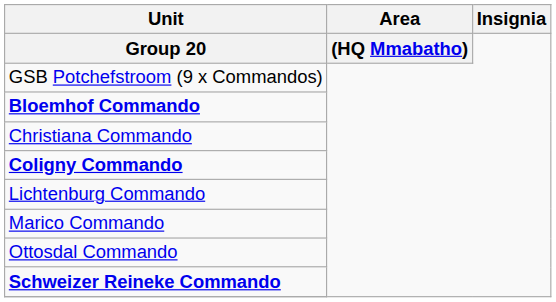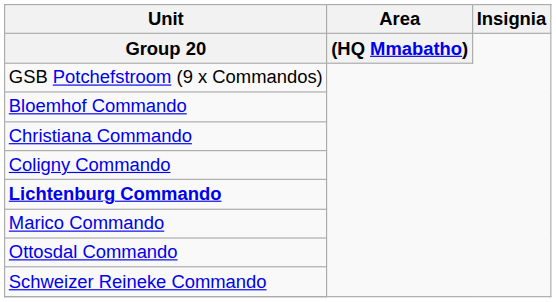(104, 106) bold -> (98, 106) normal
(96, 164) bold -> (90, 164) normal
(107, 194) normal -> (115, 194) bold
(145, 281) bold -> (138, 281) normal
